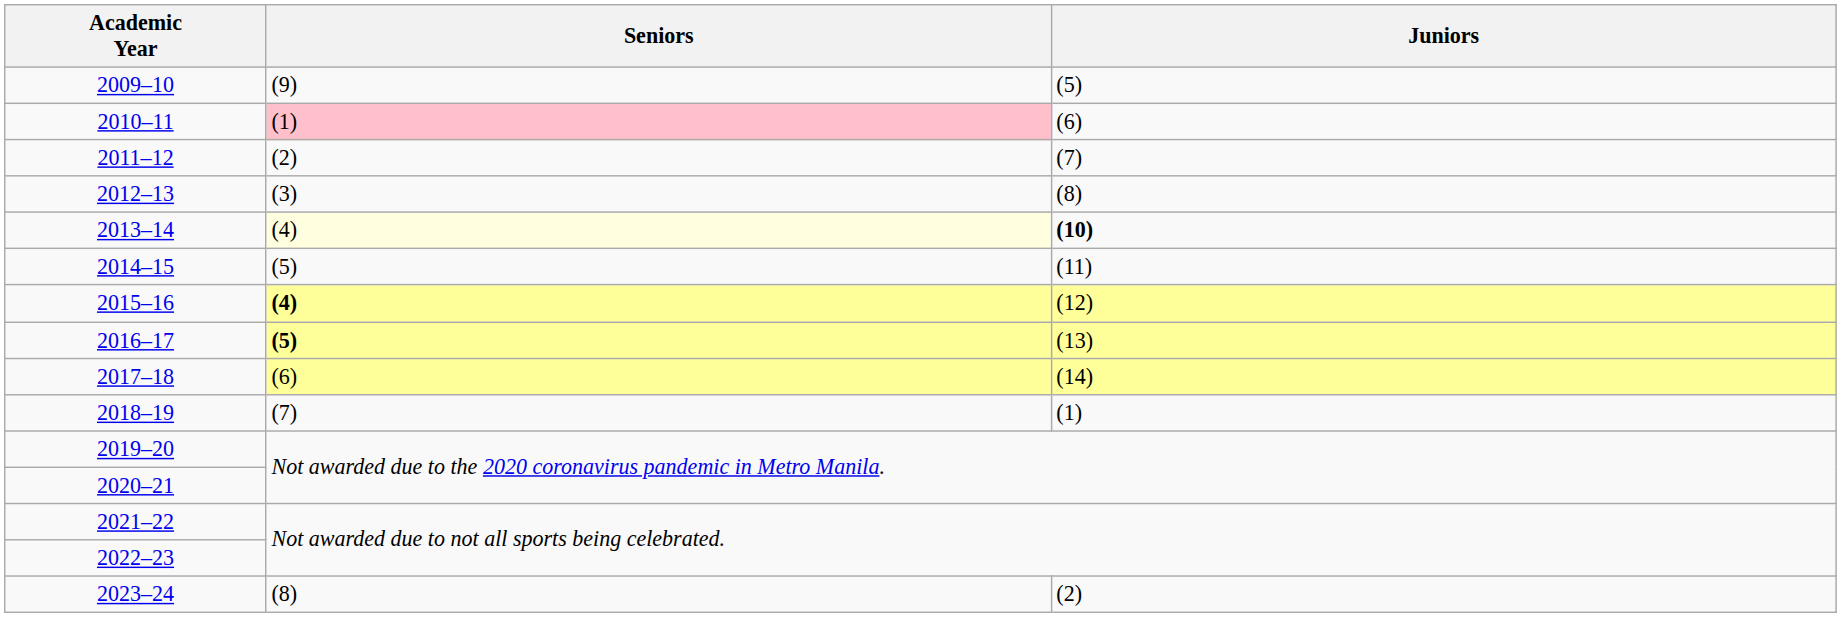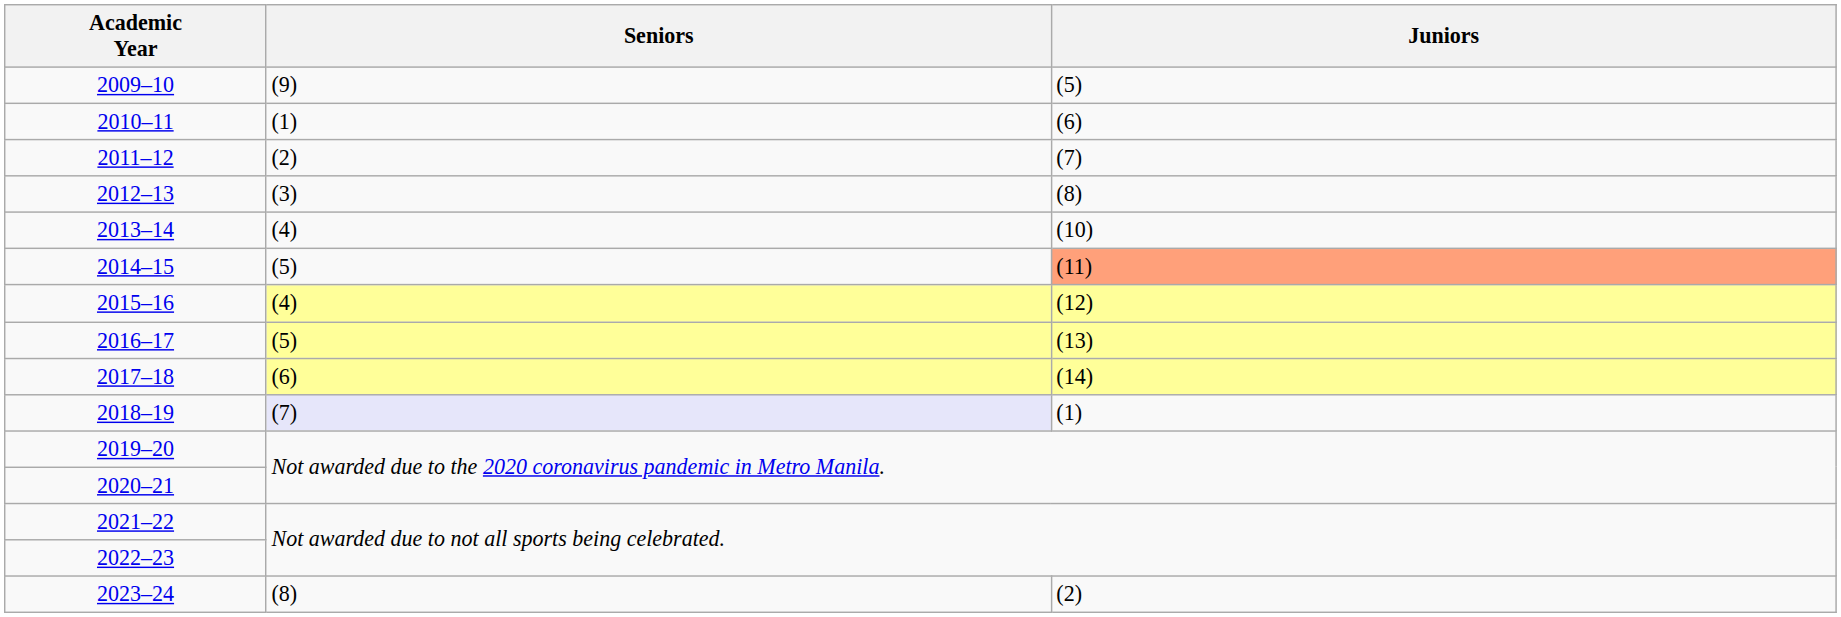(284, 121) pink background -> (284, 121) no background
(284, 230) lightyellow background -> (284, 230) no background
(1075, 230) bold -> (1075, 230) normal
(1074, 267) no background -> (1074, 267) lightsalmon background
(284, 303) bold -> (284, 303) normal
(284, 339) bold -> (284, 339) normal
(284, 412) no background -> (284, 412) lavender background
